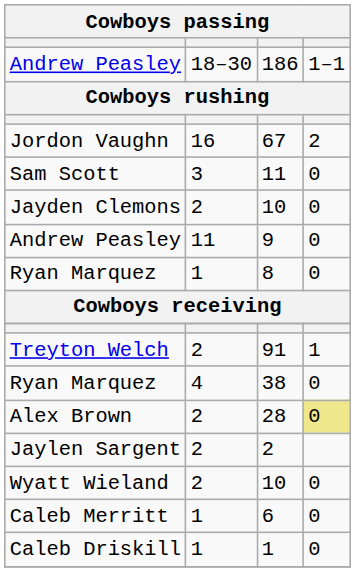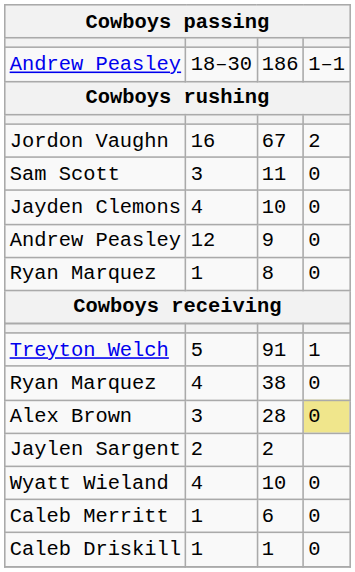(197, 207) 2 -> (197, 207) 4
(203, 240) 11 -> (203, 240) 12
(197, 350) 2 -> (197, 350) 5
(197, 416) 2 -> (197, 416) 3
(197, 483) 2 -> (197, 483) 4
